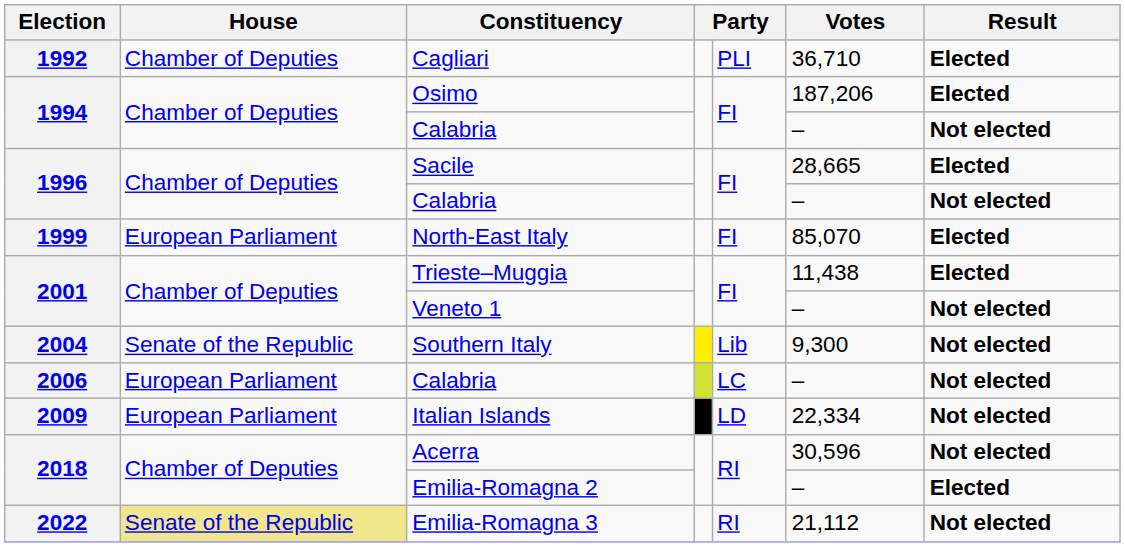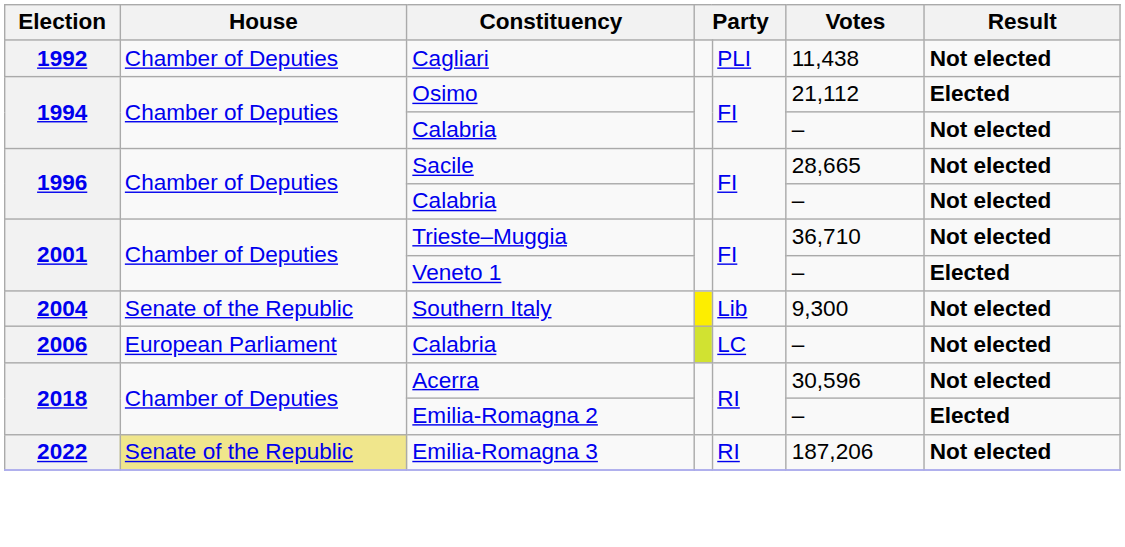(826, 58) 36,710 -> (825, 58) 11,438
(970, 58) Elected -> (990, 58) Not elected
(833, 93) 187,206 -> (825, 93) 21,112
(970, 165) Elected -> (990, 165) Not elected
- row: (62, 237)
(825, 272) 11,438 -> (826, 237) 36,710
(970, 272) Elected -> (990, 237) Not elected
(990, 308) Not elected -> (970, 272) Elected
- row: (62, 415)
(825, 523) 21,112 -> (833, 451) 187,206
